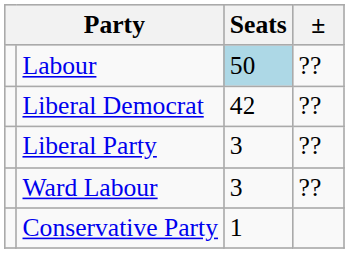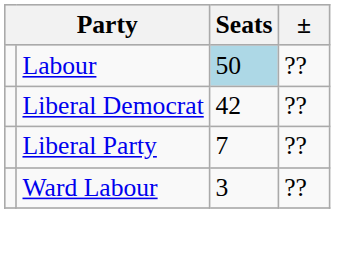(236, 146) 3 -> (222, 146) 7
- row: (120, 227)
